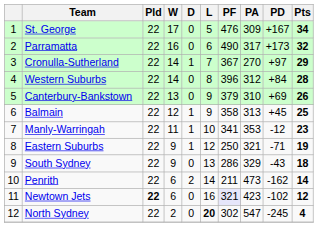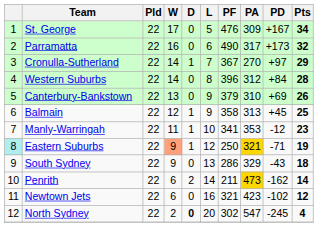(13, 146) no background -> (13, 146) paleturquoise background
(173, 146) no background -> (173, 146) lightsalmon background
(252, 146) no background -> (252, 146) gold background
(252, 180) no background -> (252, 180) gold background
(153, 197) bold -> (153, 197) normal
(230, 197) lavender background -> (230, 197) no background
(191, 213) normal -> (191, 213) bold
(209, 213) bold -> (209, 213) normal
